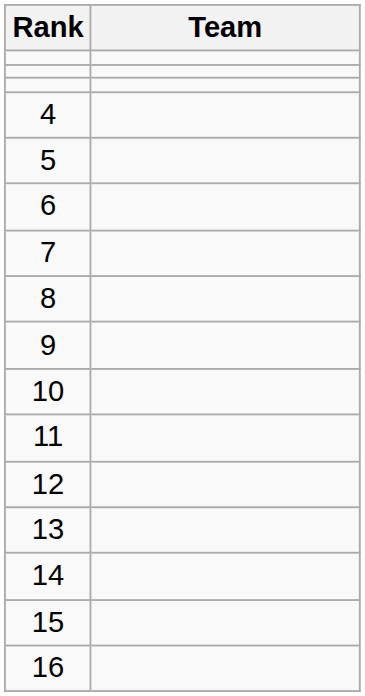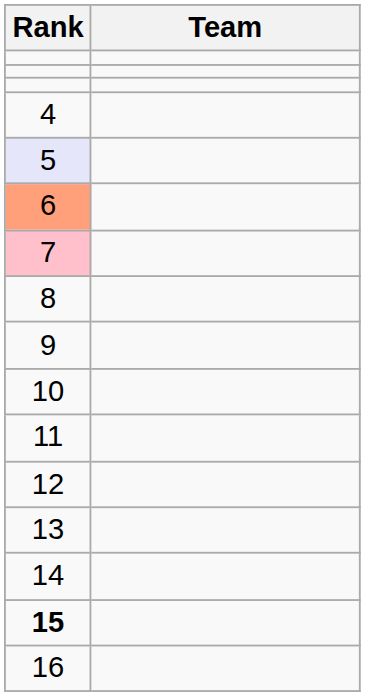(48, 160) no background -> (48, 160) lavender background
(48, 206) no background -> (48, 206) lightsalmon background
(48, 252) no background -> (48, 252) pink background
(48, 622) normal -> (48, 622) bold
